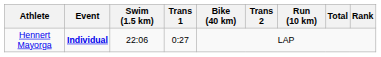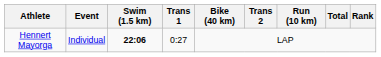(87, 40) bold -> (87, 40) normal
(137, 40) normal -> (135, 40) bold
